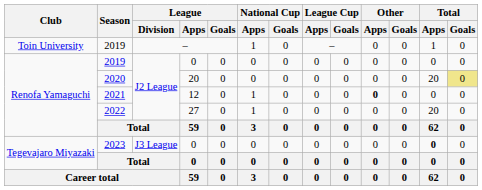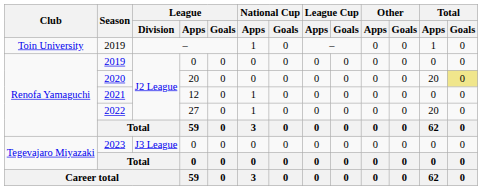(375, 95) bold -> (375, 95) normal
(433, 144) bold -> (433, 144) normal
